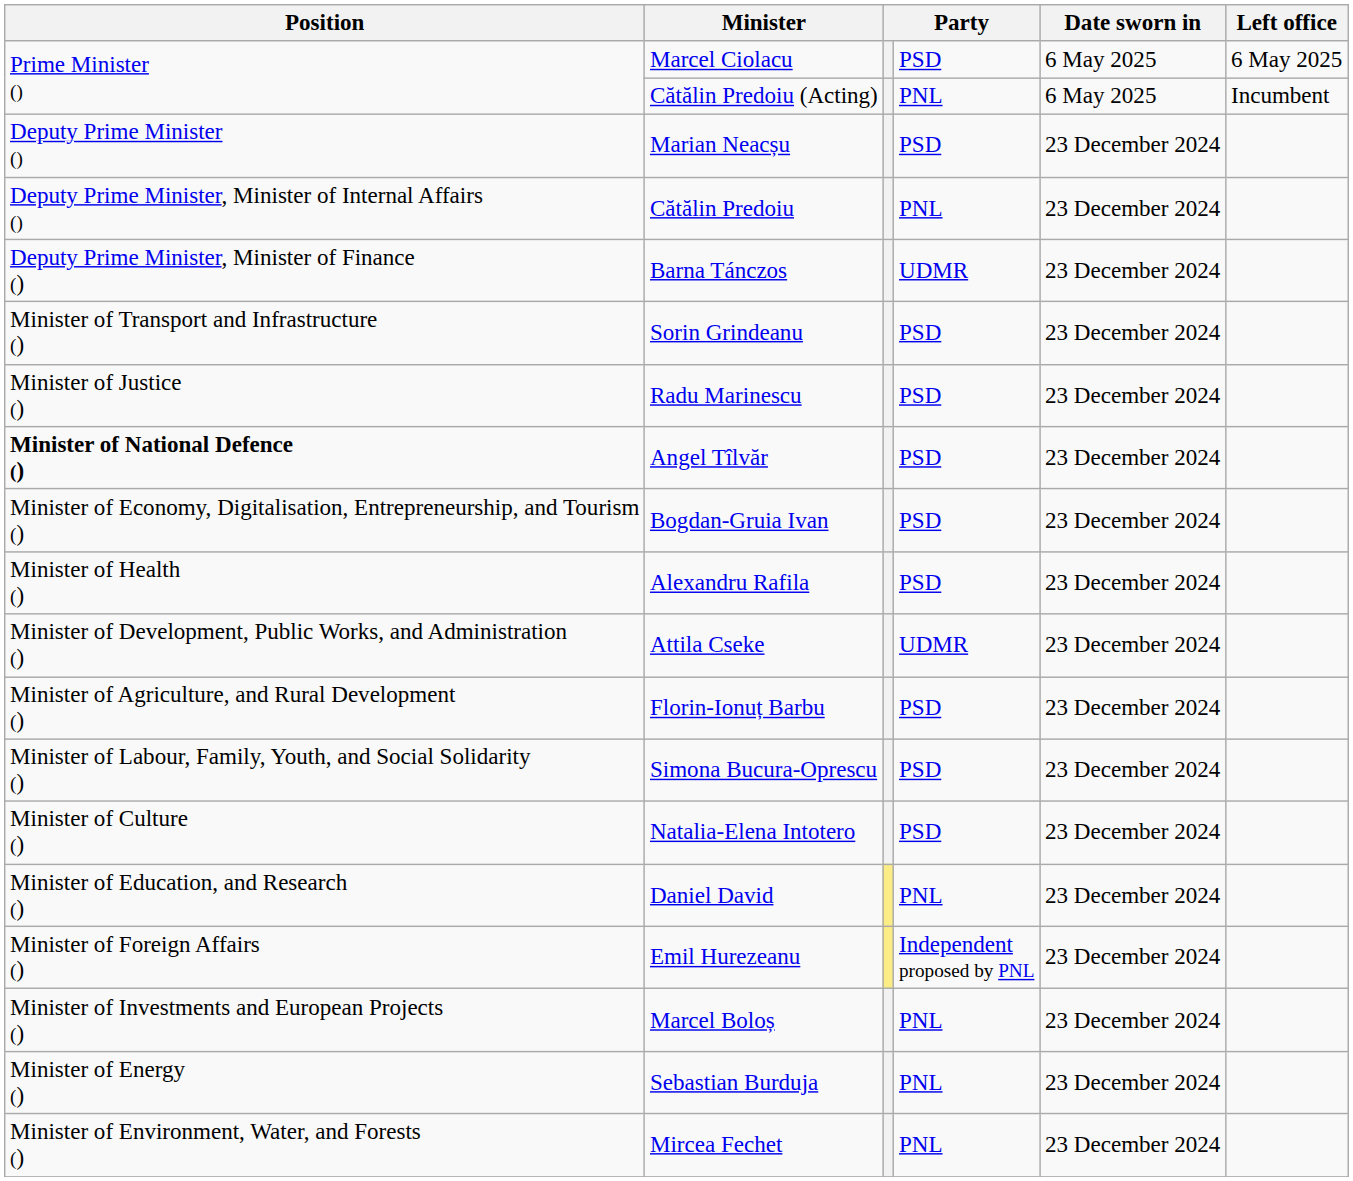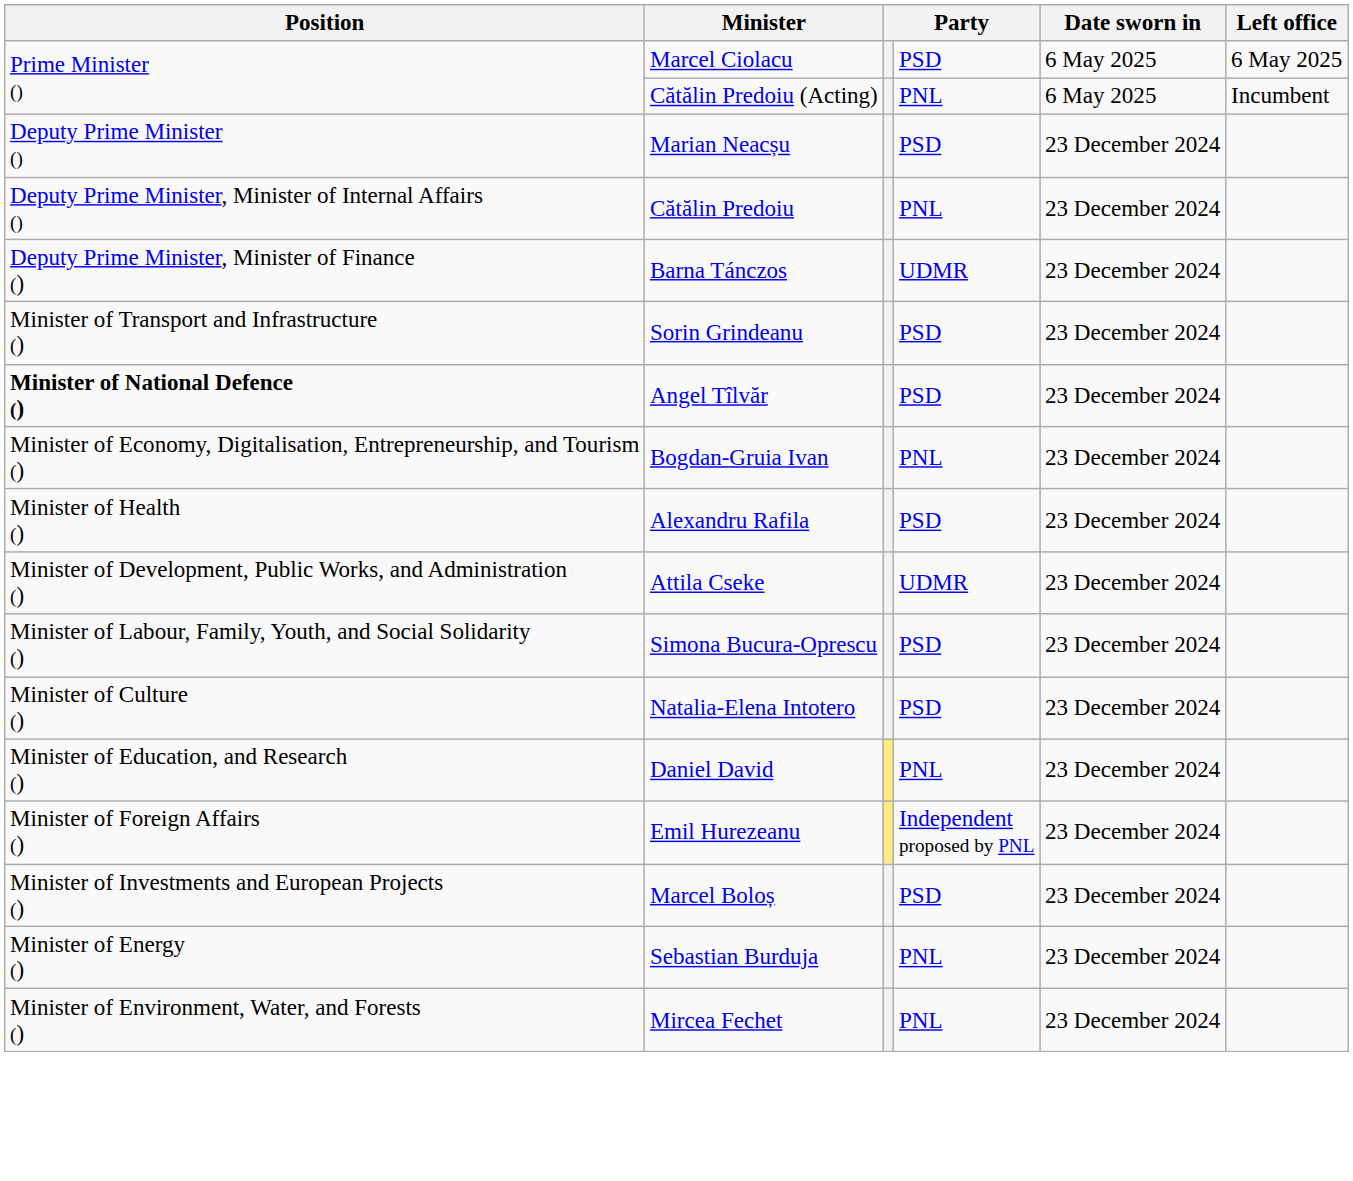- row: (726, 395)
(920, 520) PSD -> (921, 457) PNL
- row: (737, 707)
(921, 1019) PNL -> (920, 894) PSD
